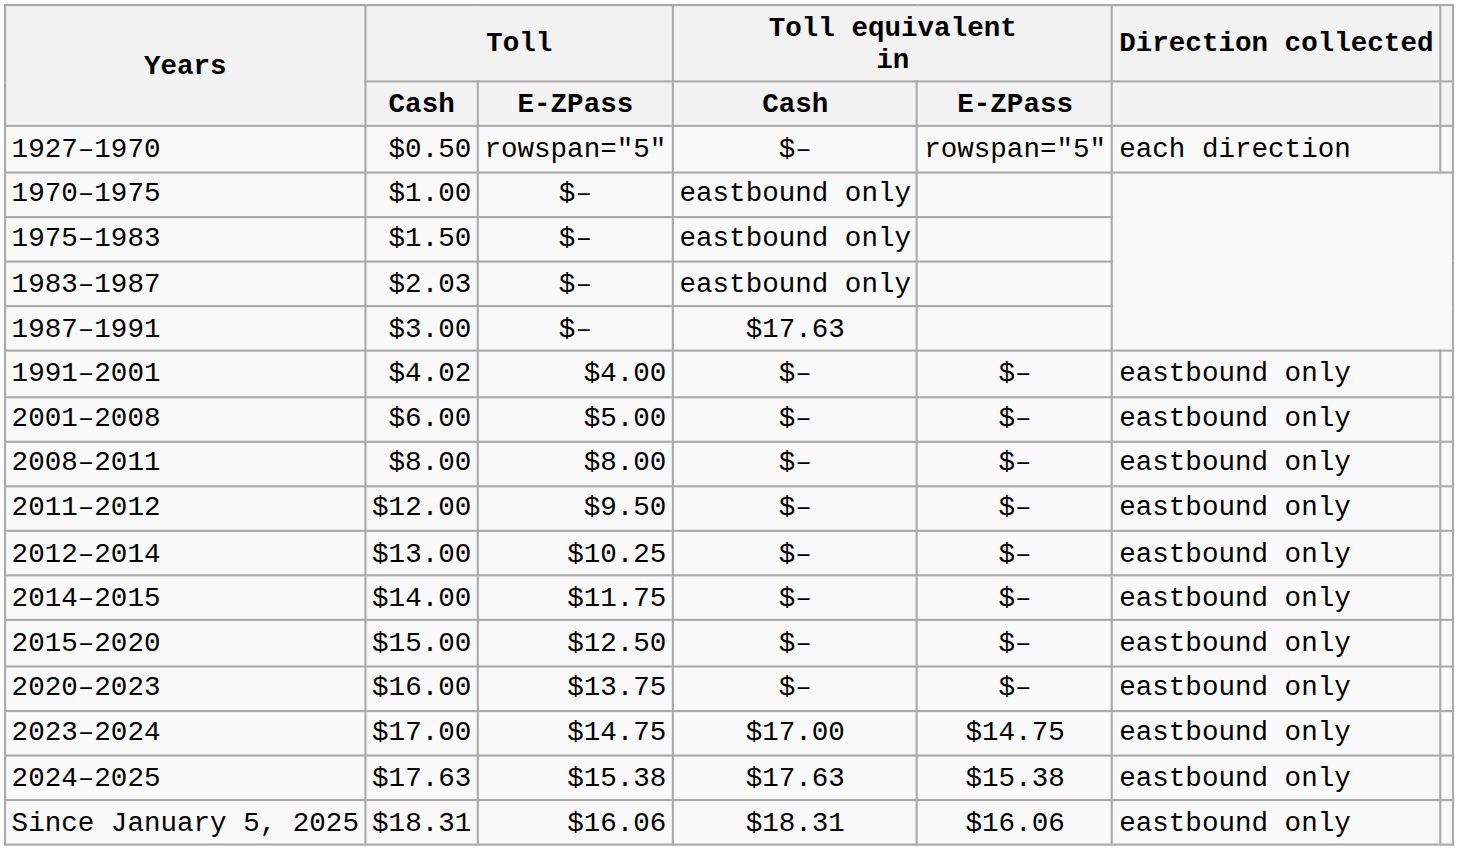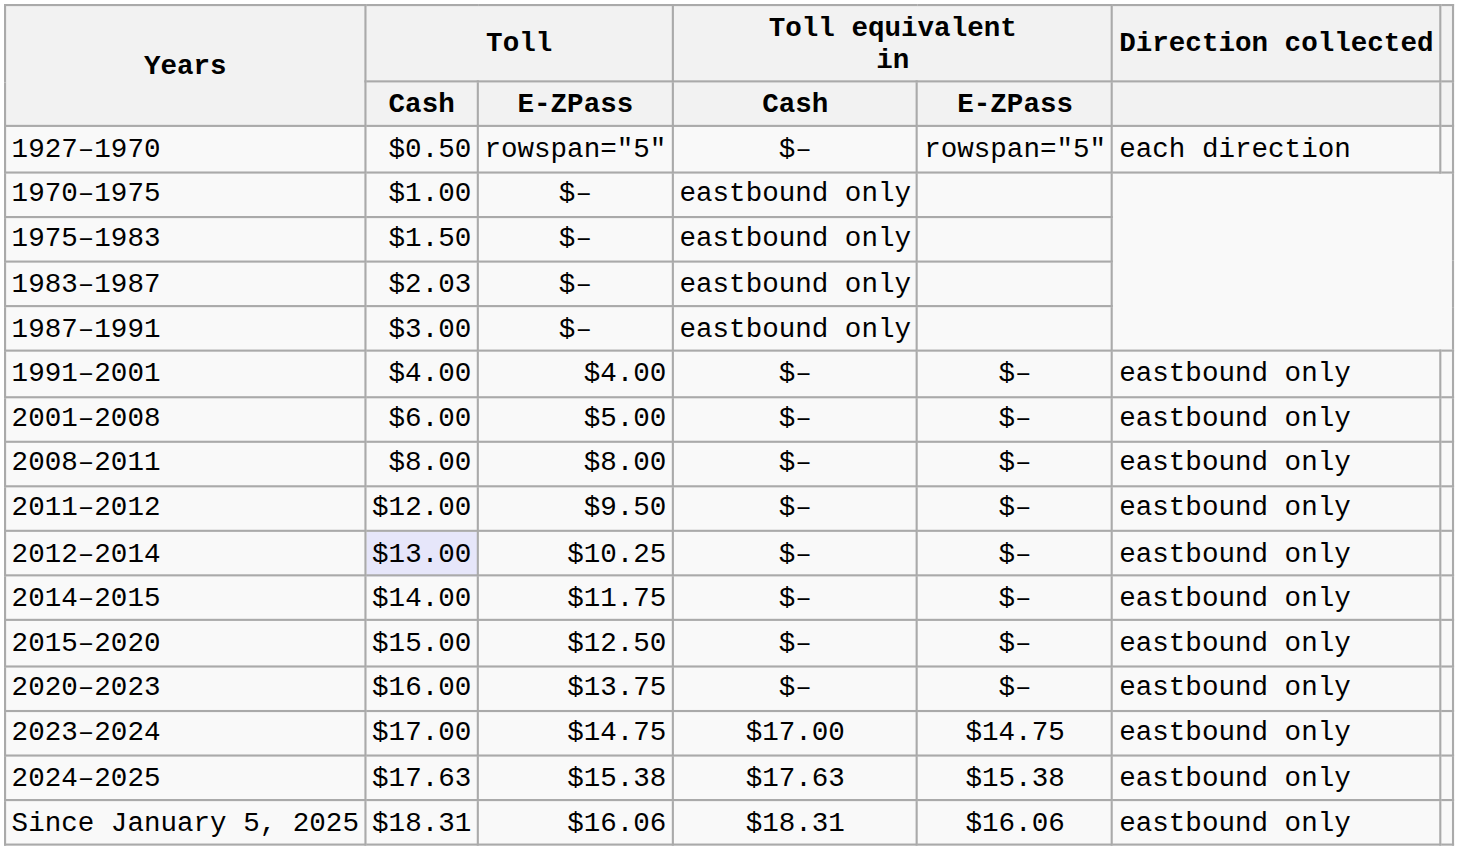(795, 329) $17.63 -> (795, 329) eastbound only
(430, 374) $4.02 -> (430, 374) $4.00
(422, 553) no background -> (422, 553) lavender background
